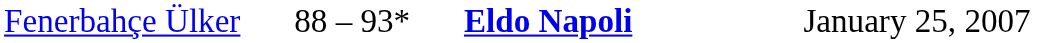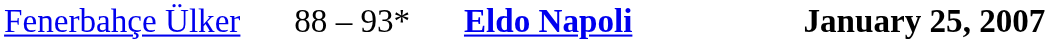(917, 21) normal -> (924, 21) bold
